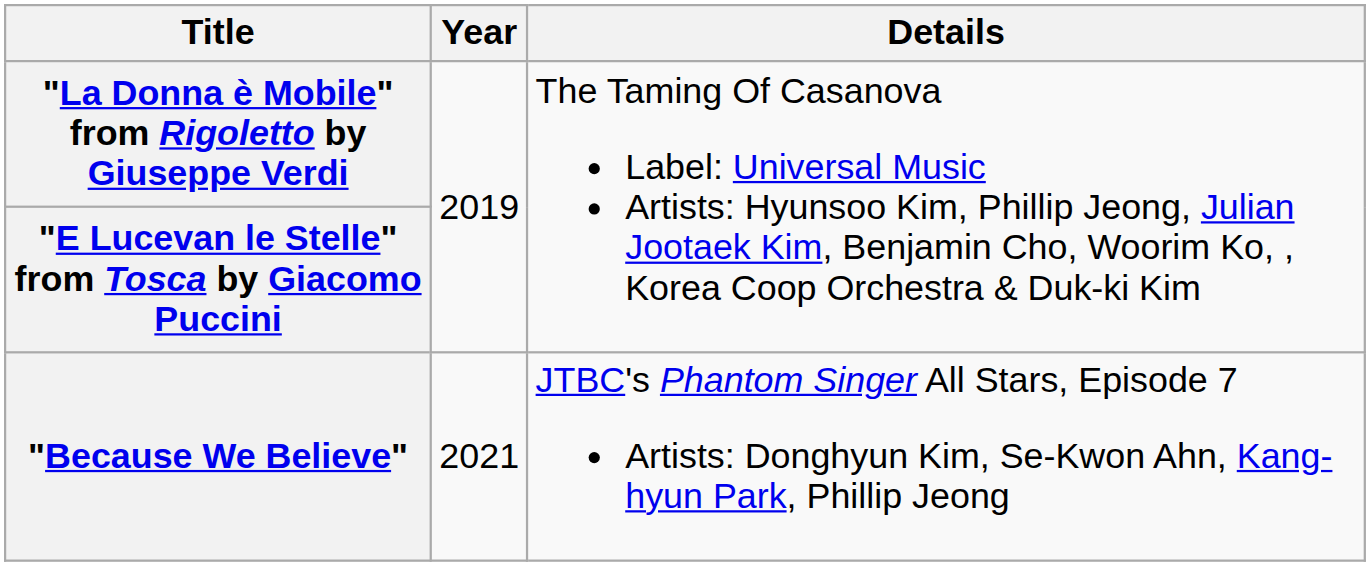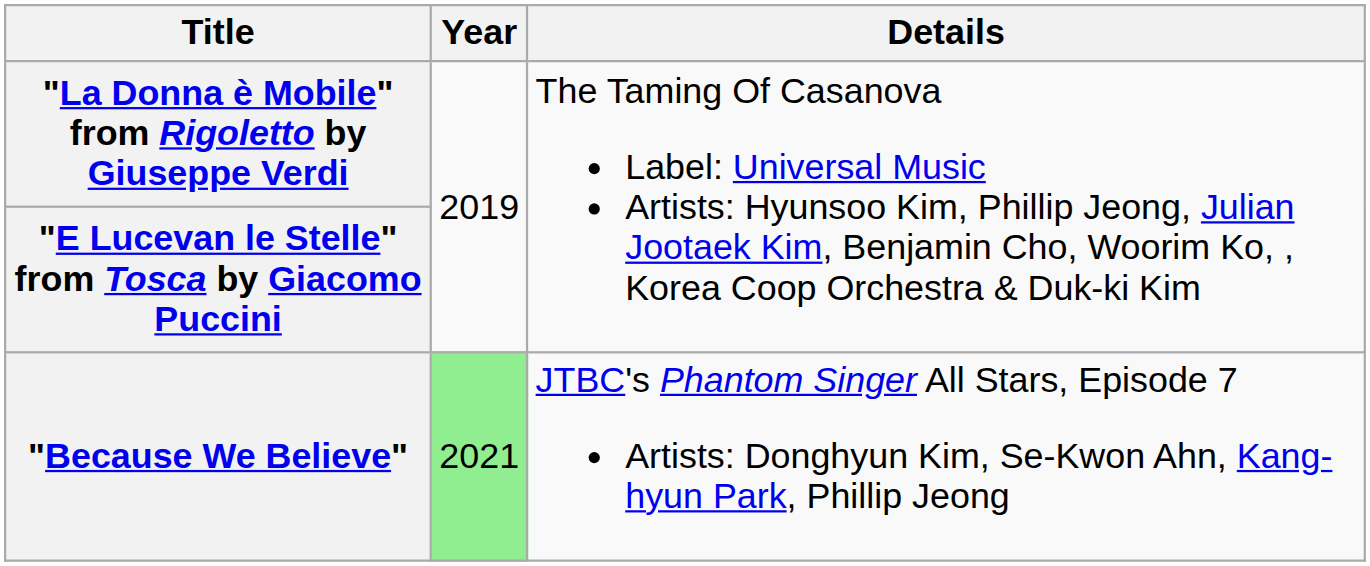(479, 455) no background -> (479, 455) lightgreen background
